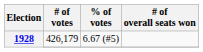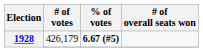(101, 39) normal -> (101, 39) bold
